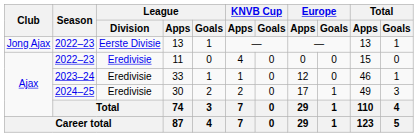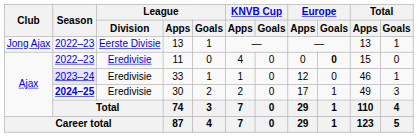(334, 60) normal -> (334, 60) bold
(75, 76) no background -> (75, 76) lavender background
(75, 92) normal -> (75, 92) bold
